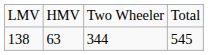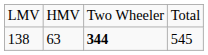(97, 38) normal -> (97, 38) bold
